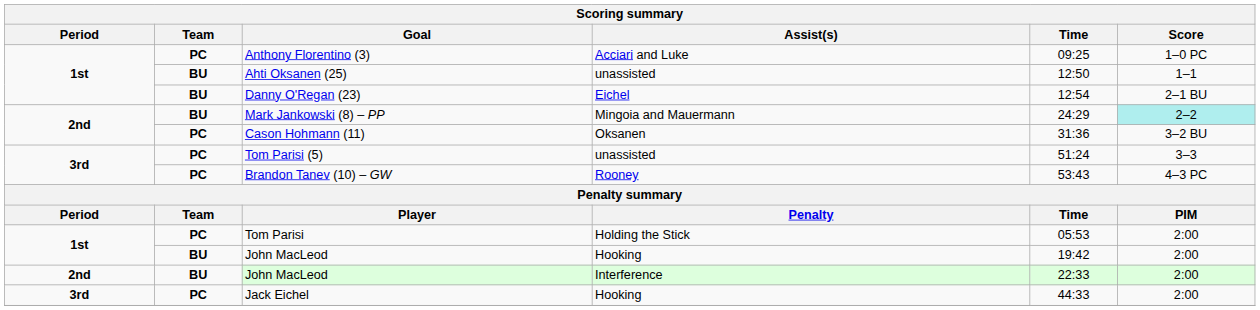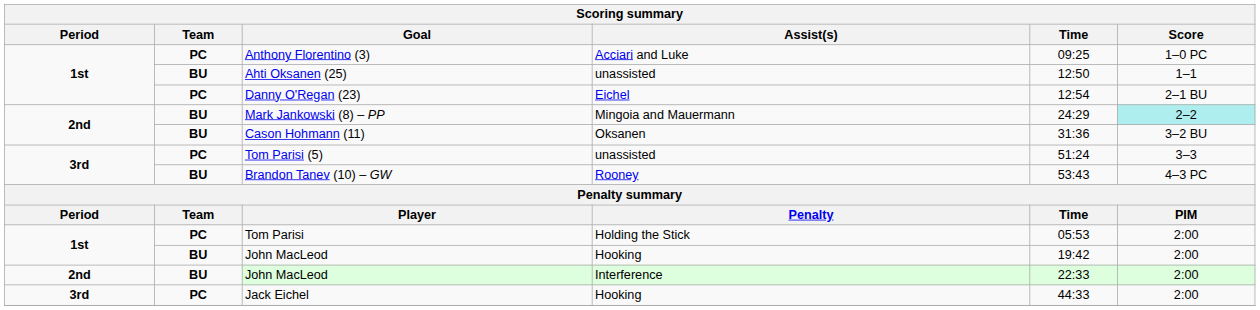(198, 94) BU -> (198, 94) PC
(198, 134) PC -> (198, 134) BU
(198, 174) PC -> (198, 174) BU
